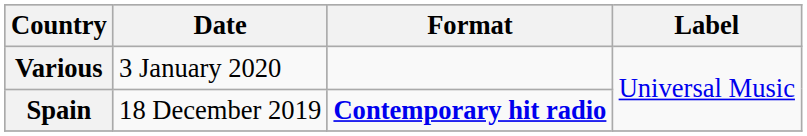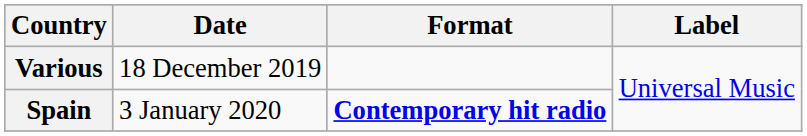(200, 67) 3 January 2020 -> (220, 67) 18 December 2019
(220, 109) 18 December 2019 -> (200, 109) 3 January 2020
